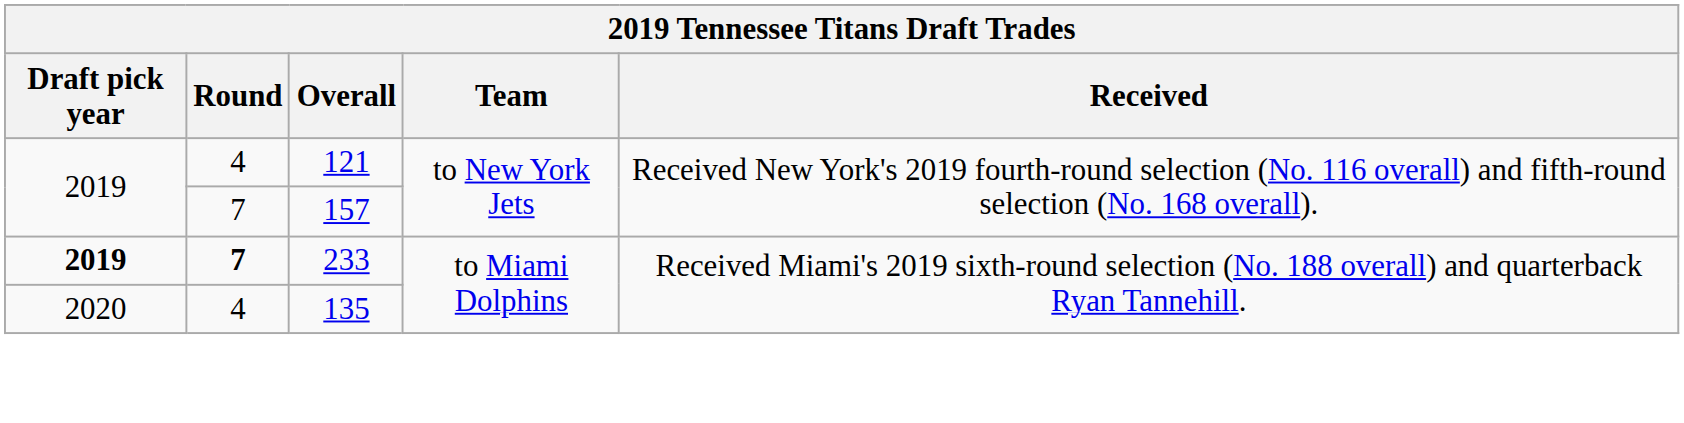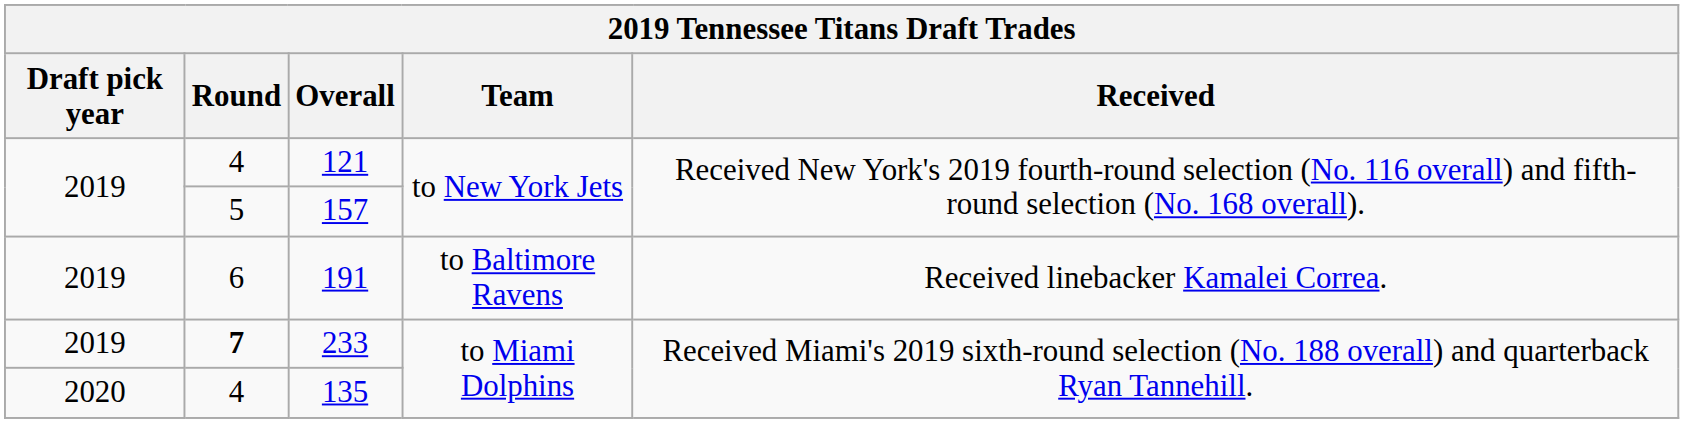(238, 210) 7 -> (236, 210) 5
+ row: (345, 276)
(96, 259) bold -> (95, 343) normal
